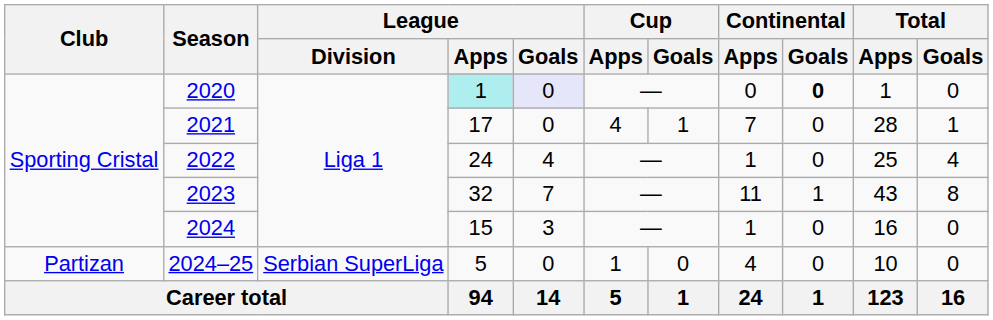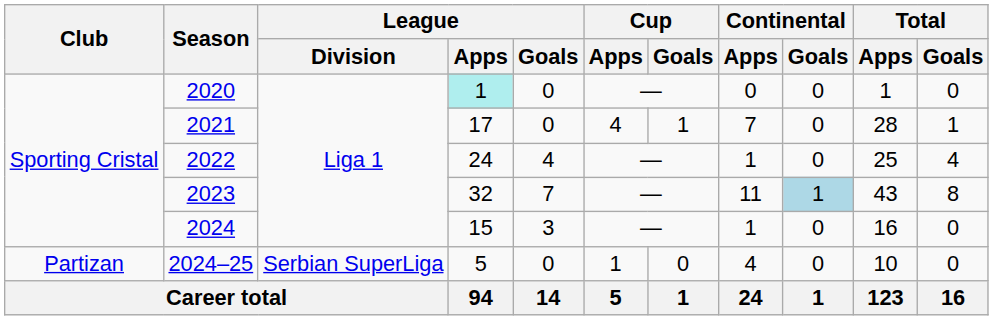(548, 90) lavender background -> (548, 90) no background
(818, 90) bold -> (818, 90) normal
(818, 194) no background -> (818, 194) lightblue background
